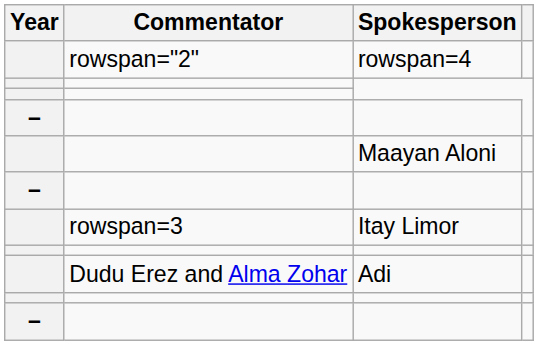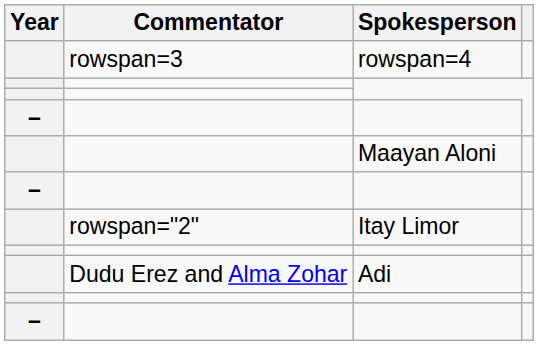(134, 59) rowspan="2" -> (126, 59) rowspan=3
(126, 226) rowspan=3 -> (134, 226) rowspan="2"
